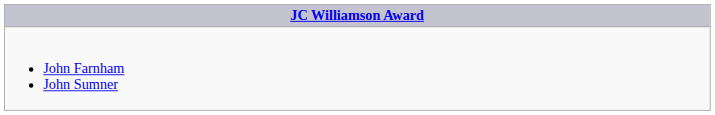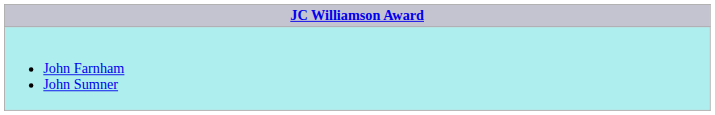(357, 77) no background -> (357, 77) paleturquoise background
